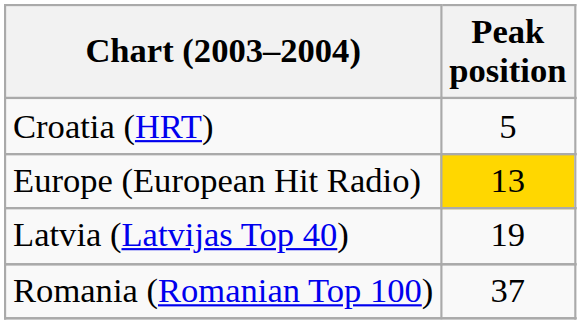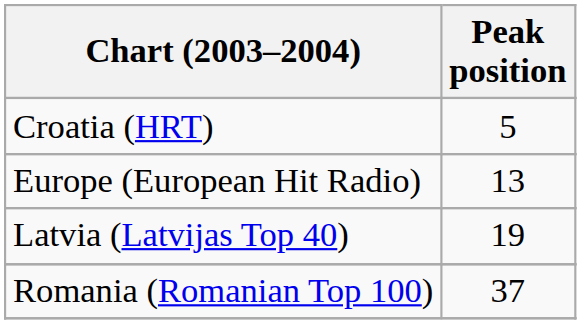(508, 180) gold background -> (508, 180) no background
